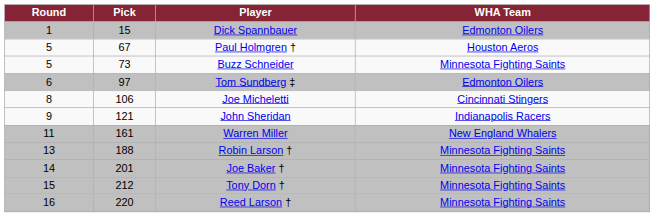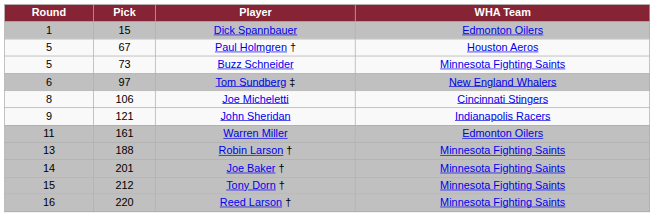(503, 82) Edmonton Oilers -> (503, 82) New England Whalers
(503, 133) New England Whalers -> (503, 133) Edmonton Oilers
